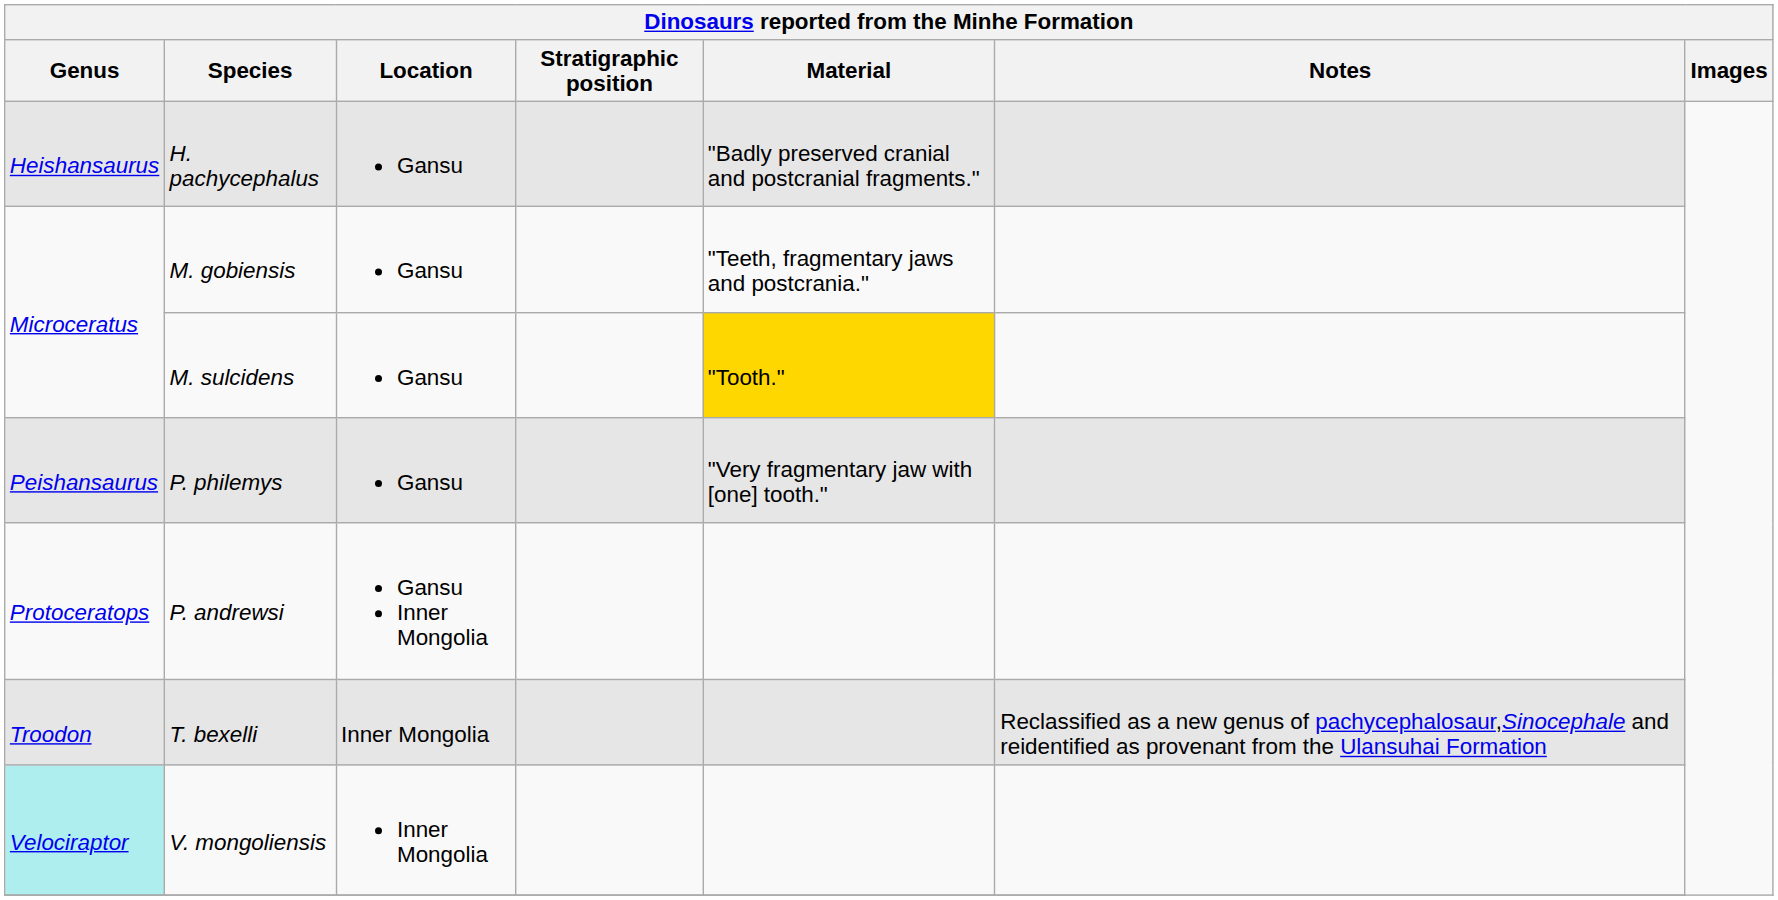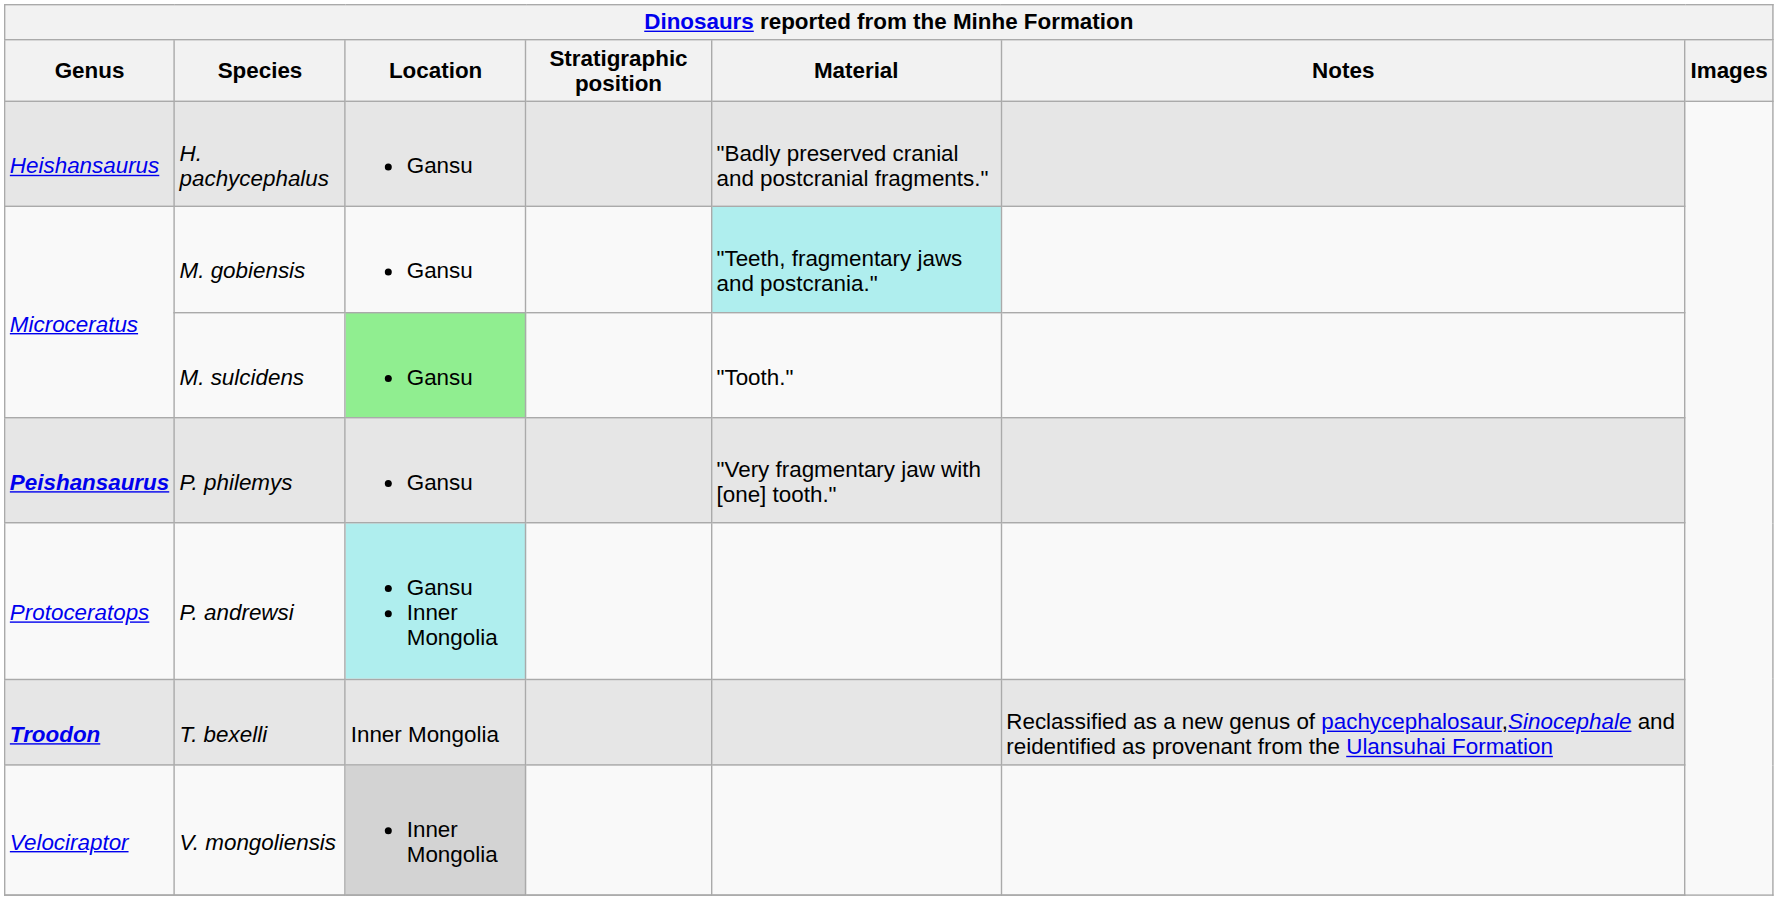(831, 271) no background -> (839, 271) paleturquoise background
(426, 377) no background -> (436, 377) lightgreen background
(746, 377) gold background -> (755, 377) no background
(84, 482) normal -> (90, 482) bold
(426, 614) no background -> (436, 614) paleturquoise background
(51, 734) normal -> (55, 734) bold
(69, 842) paleturquoise background -> (69, 842) no background
(426, 843) no background -> (436, 843) lightgrey background
